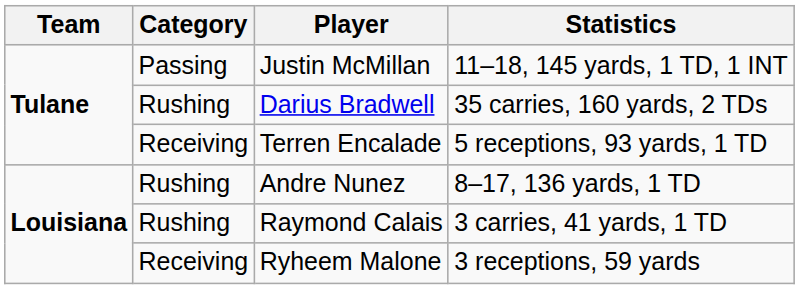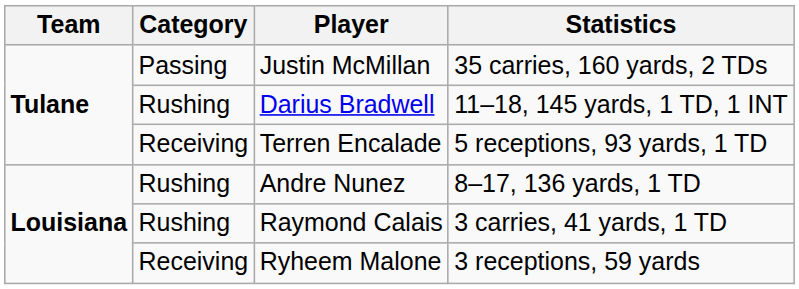(621, 64) 11–18, 145 yards, 1 TD, 1 INT -> (611, 64) 35 carries, 160 yards, 2 TDs
(611, 104) 35 carries, 160 yards, 2 TDs -> (621, 104) 11–18, 145 yards, 1 TD, 1 INT
